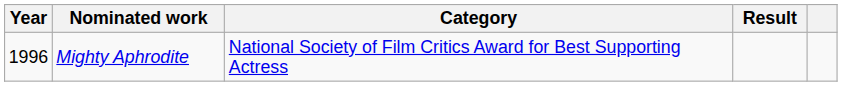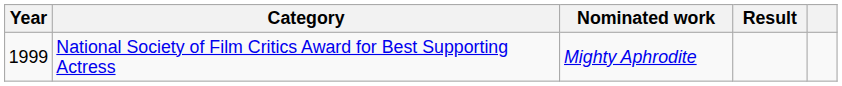columns swapped: (479, 18) <-> (138, 18)
(28, 56) 1996 -> (28, 56) 1999
